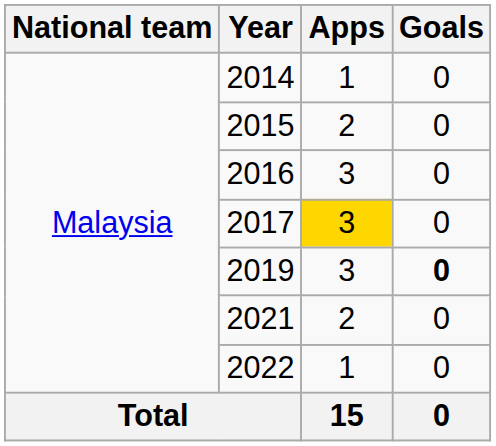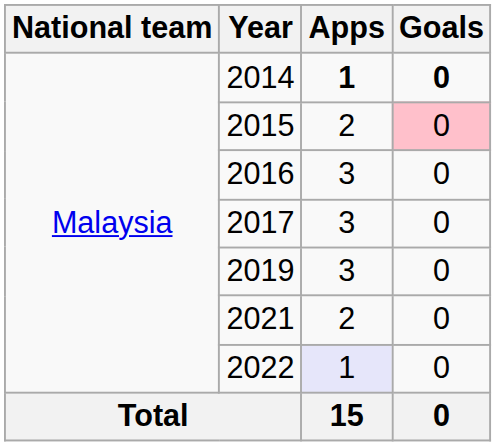(347, 77) normal -> (347, 77) bold
(442, 77) normal -> (442, 77) bold
(442, 125) no background -> (442, 125) pink background
(347, 222) gold background -> (347, 222) no background
(442, 271) bold -> (442, 271) normal
(347, 367) no background -> (347, 367) lavender background
